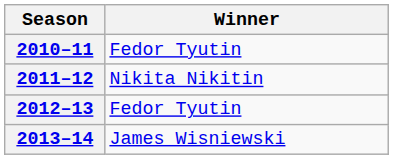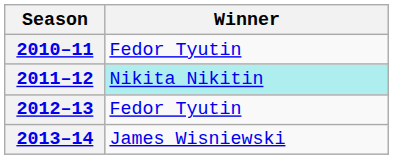(186, 79) no background -> (186, 79) paleturquoise background
